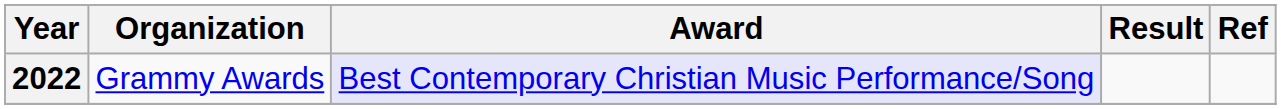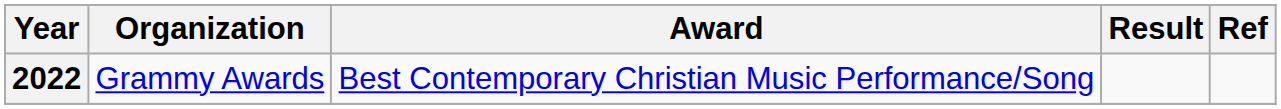(716, 78) lavender background -> (716, 78) no background
